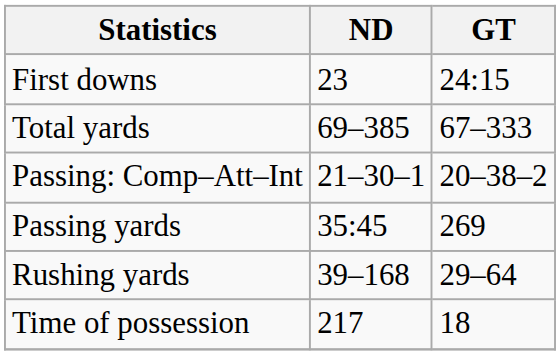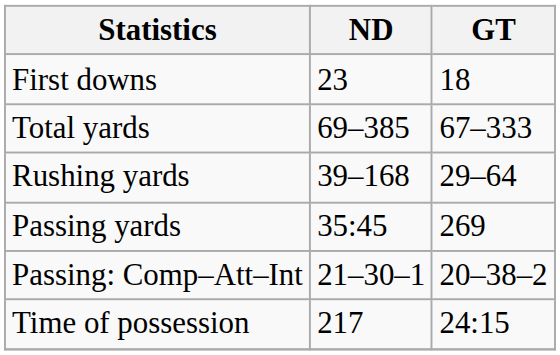(475, 78) 24:15 -> (455, 78) 18
rows swapped: (101, 274) <-> (157, 176)
(455, 323) 18 -> (475, 323) 24:15
